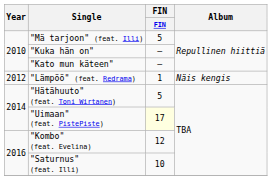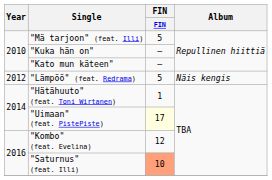(160, 78) 1 -> (160, 78) 5
(160, 96) 5 -> (160, 96) 1
(160, 164) no background -> (160, 164) lightsalmon background
